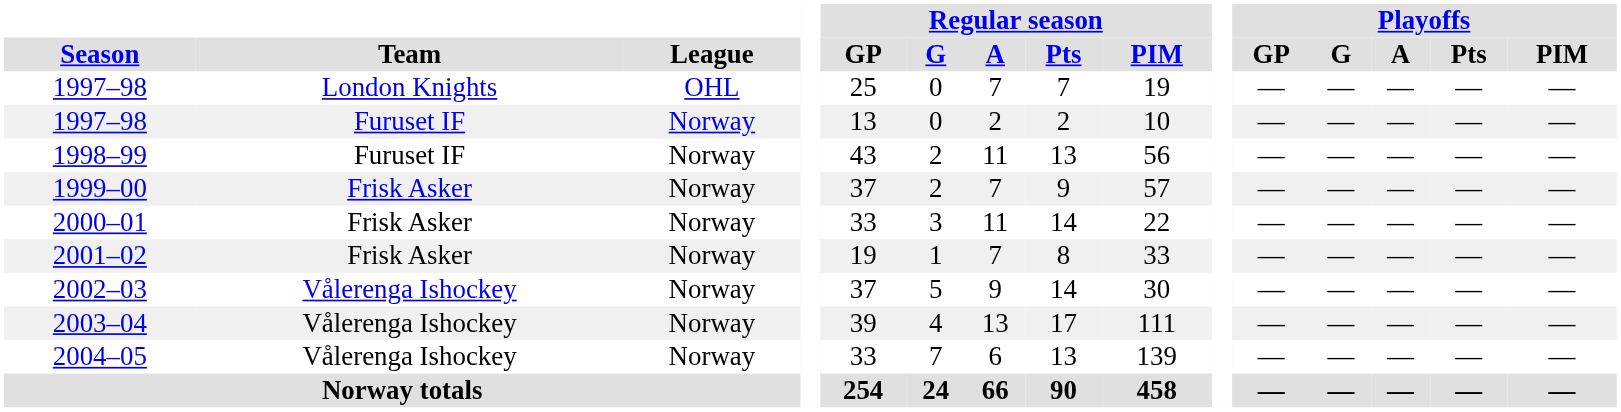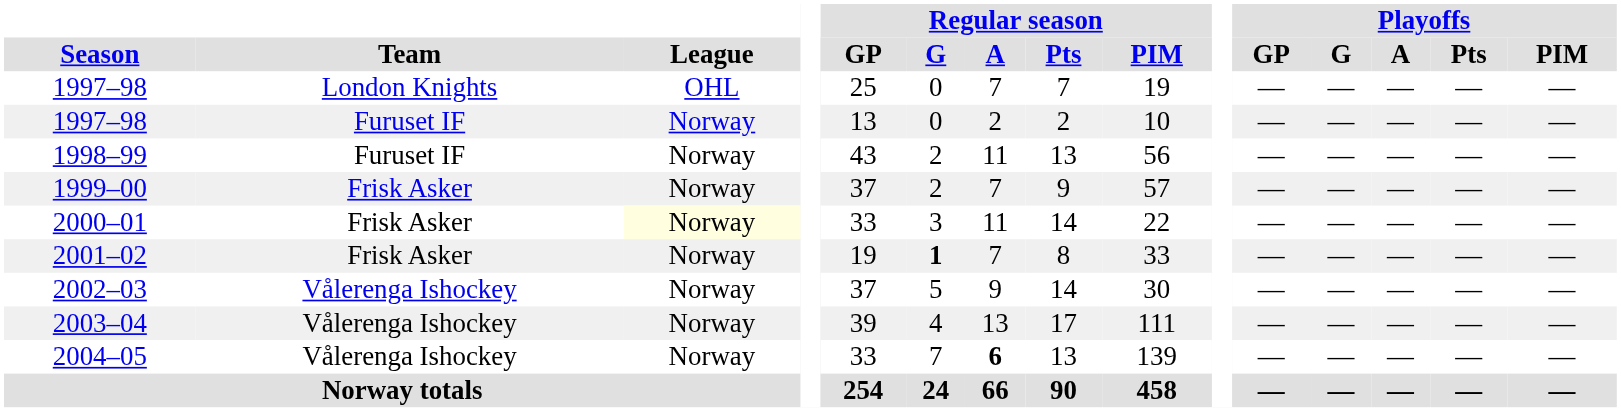(712, 222) no background -> (712, 222) lightyellow background
(936, 255) normal -> (936, 255) bold
(995, 356) normal -> (995, 356) bold
